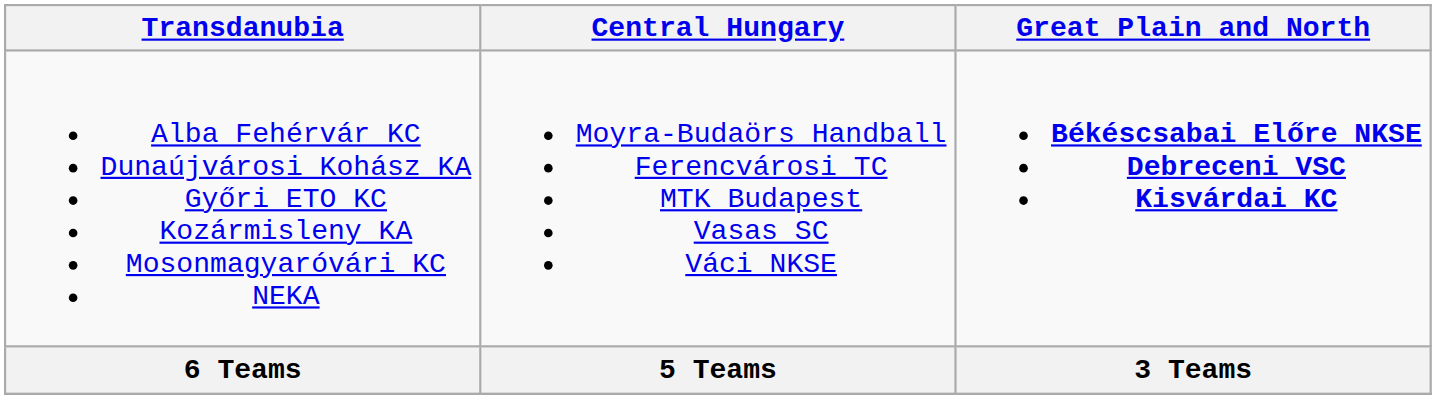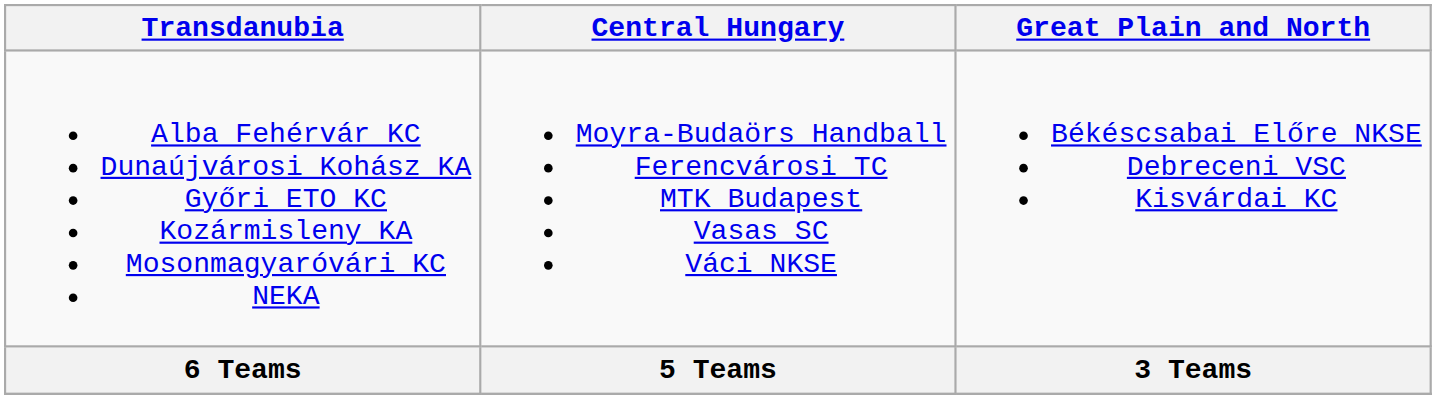(1193, 167) bold -> (1193, 167) normal
